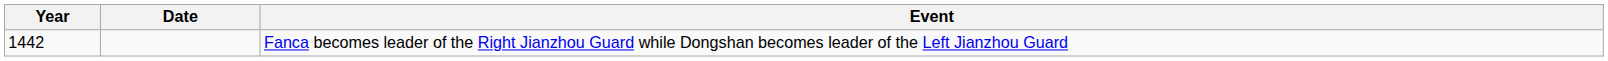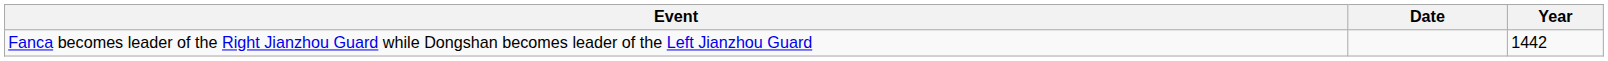columns swapped: (52, 17) <-> (932, 17)
